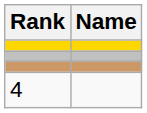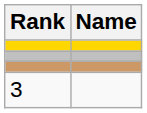(16, 89) 4 -> (16, 89) 3
